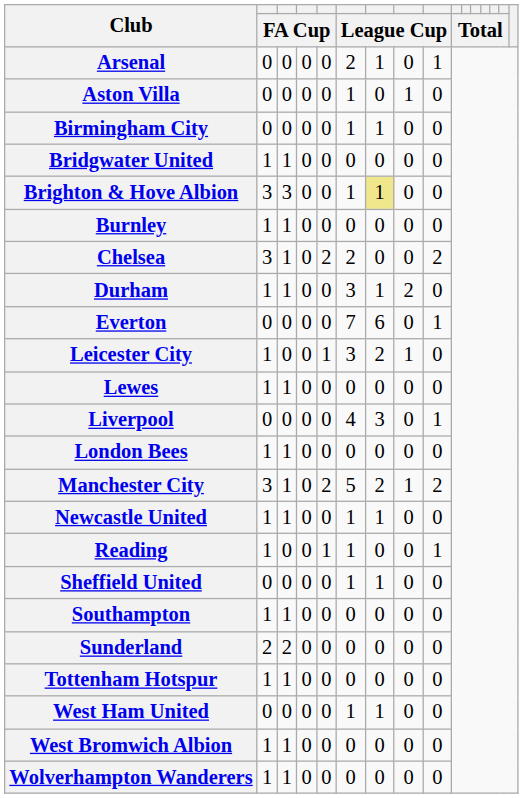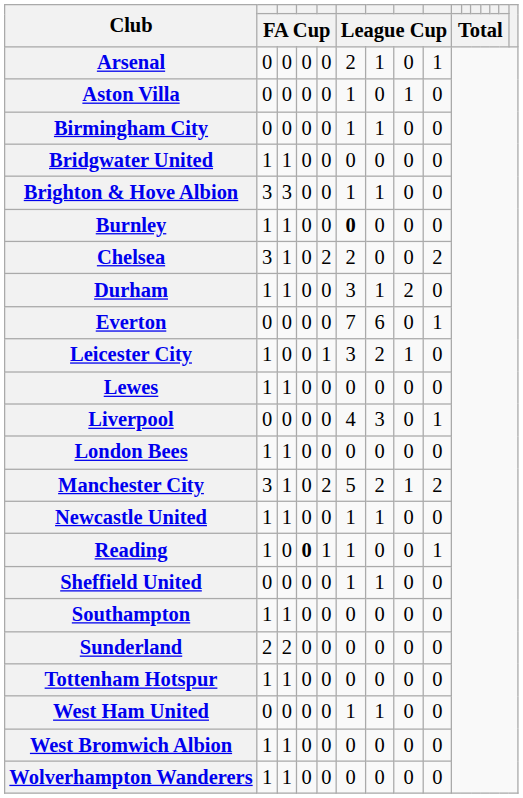(380, 192) khaki background -> (380, 192) no background
(351, 225) normal -> (351, 225) bold
(307, 549) normal -> (307, 549) bold
